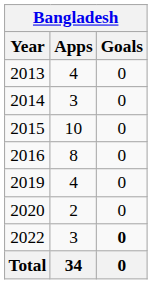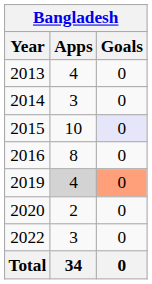(122, 127) no background -> (122, 127) lavender background
(73, 182) no background -> (73, 182) lightgrey background
(122, 182) no background -> (122, 182) lightsalmon background
(122, 237) bold -> (122, 237) normal
